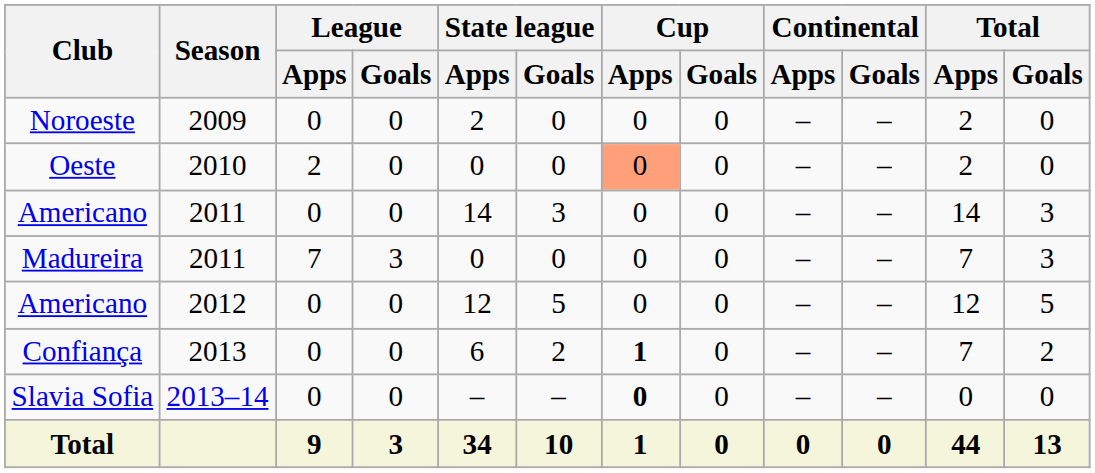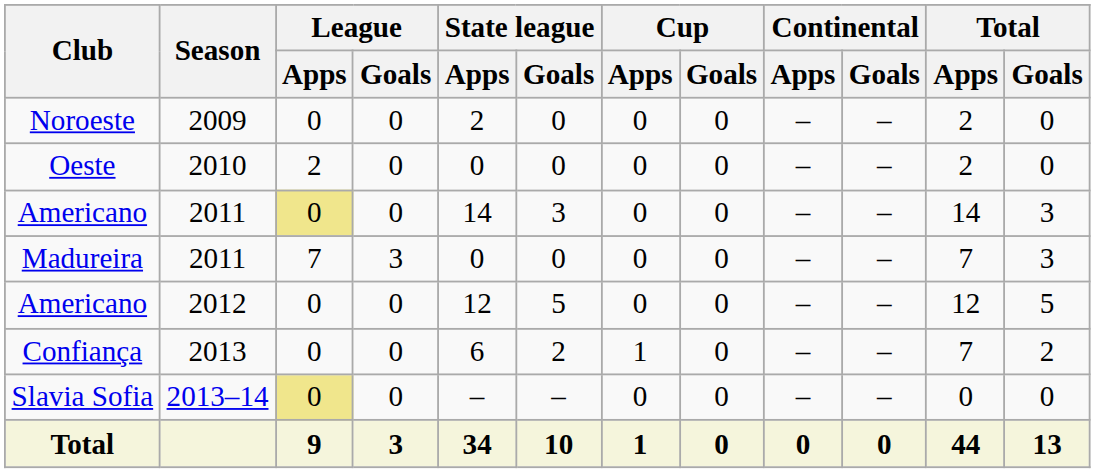(640, 166) lightsalmon background -> (640, 166) no background
(314, 212) no background -> (314, 212) khaki background
(640, 350) bold -> (640, 350) normal
(314, 397) no background -> (314, 397) khaki background
(640, 397) bold -> (640, 397) normal
